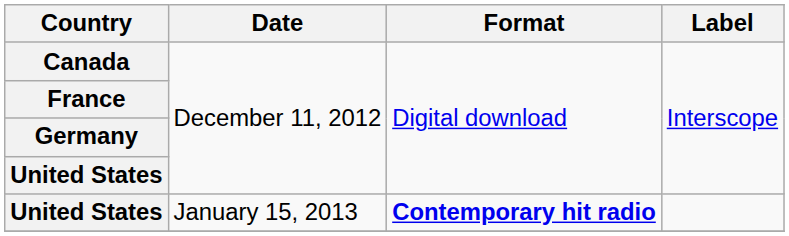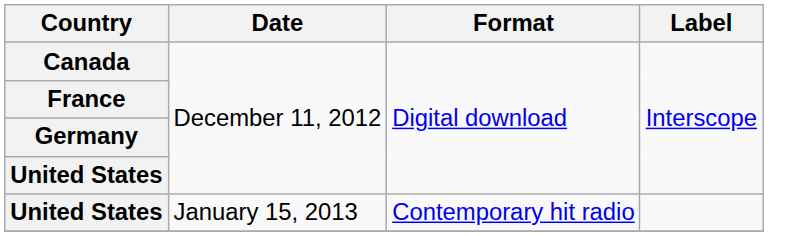(524, 212) bold -> (513, 212) normal
